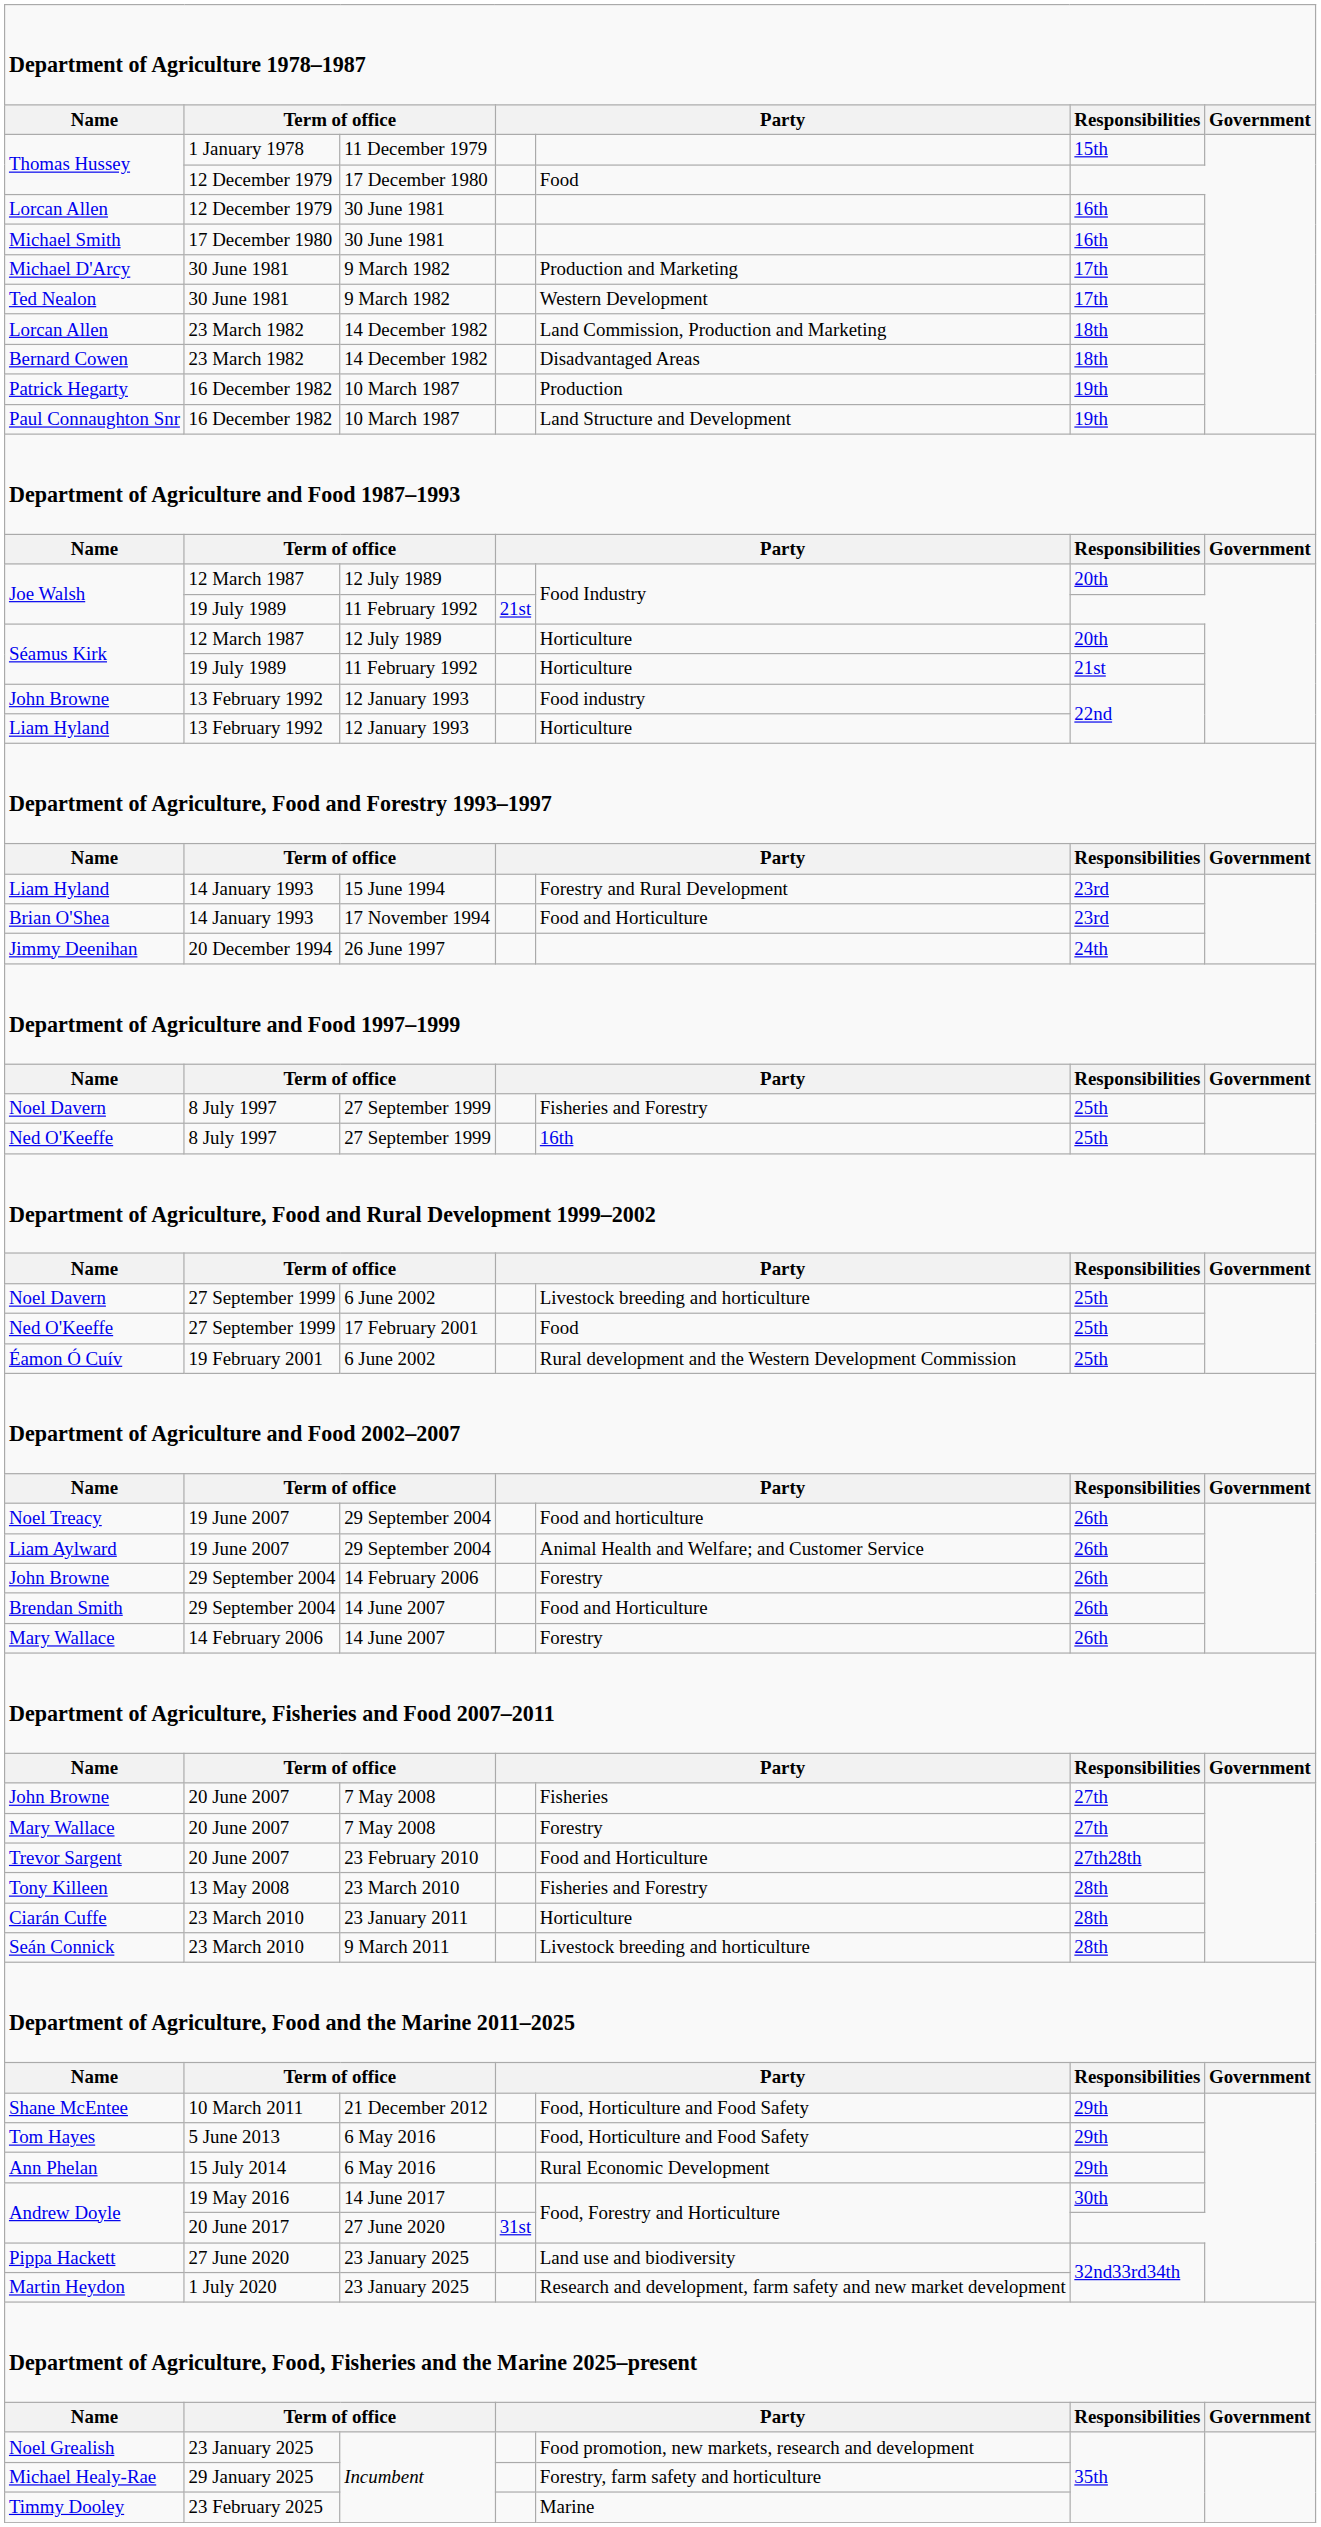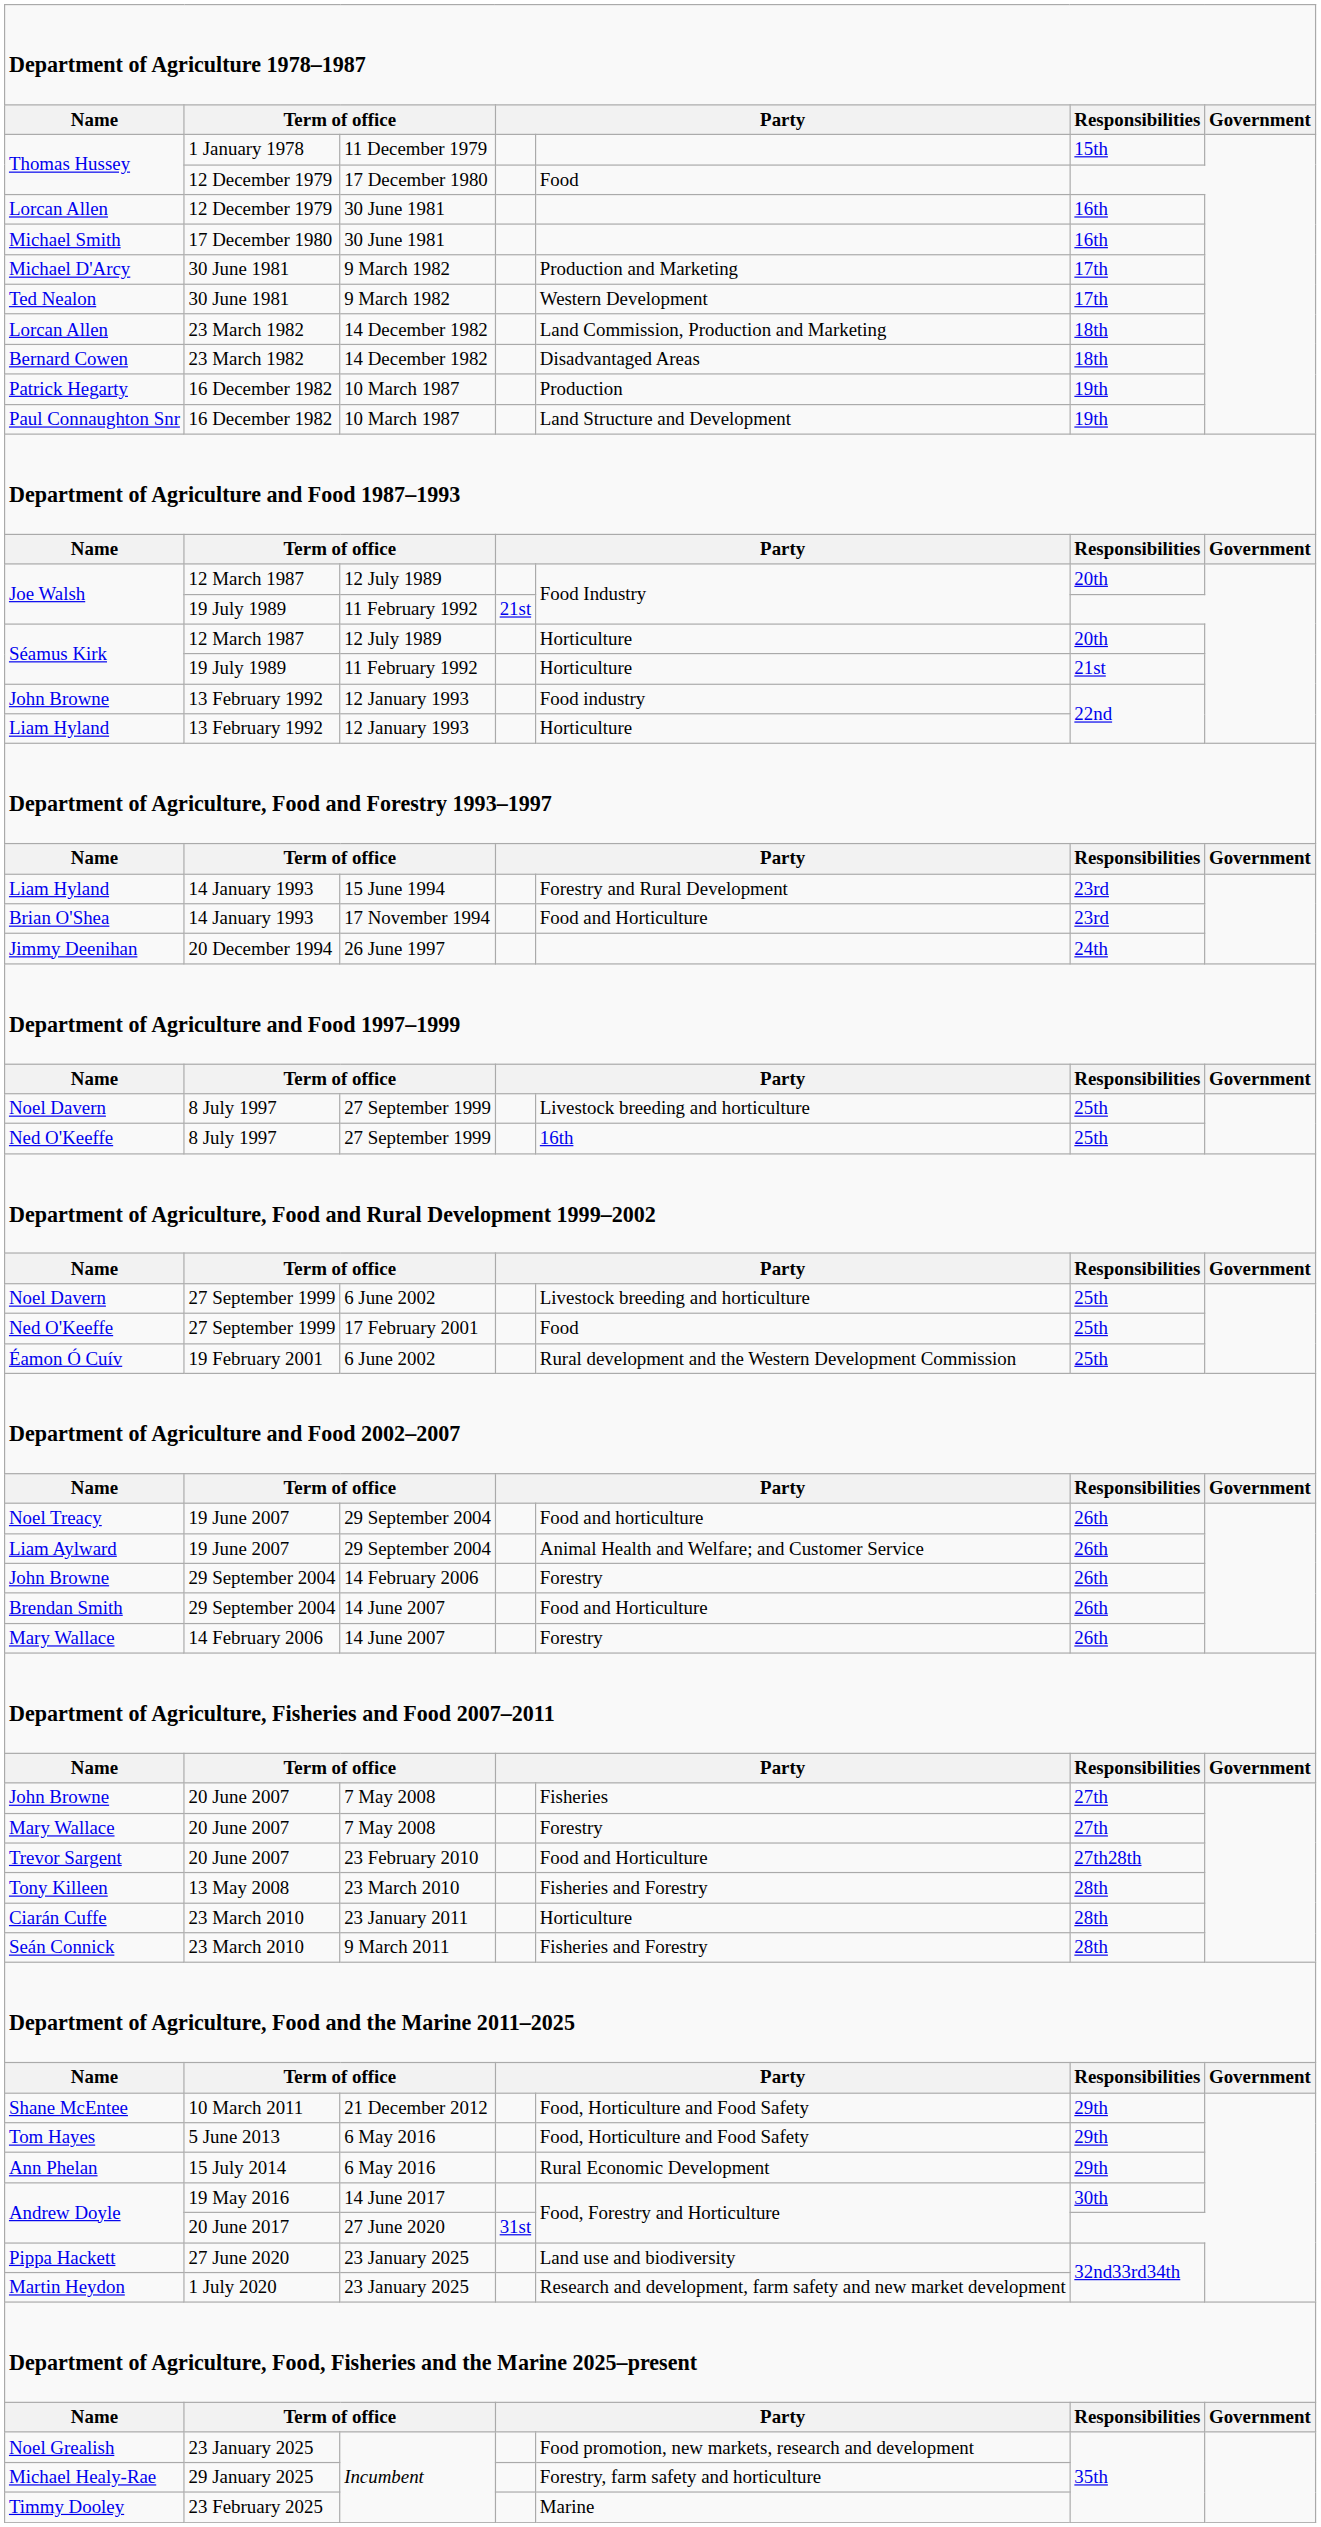(624, 1108) Fisheries and Forestry -> (675, 1108) Livestock breeding and horticulture
(675, 1947) Livestock breeding and horticulture -> (624, 1947) Fisheries and Forestry
